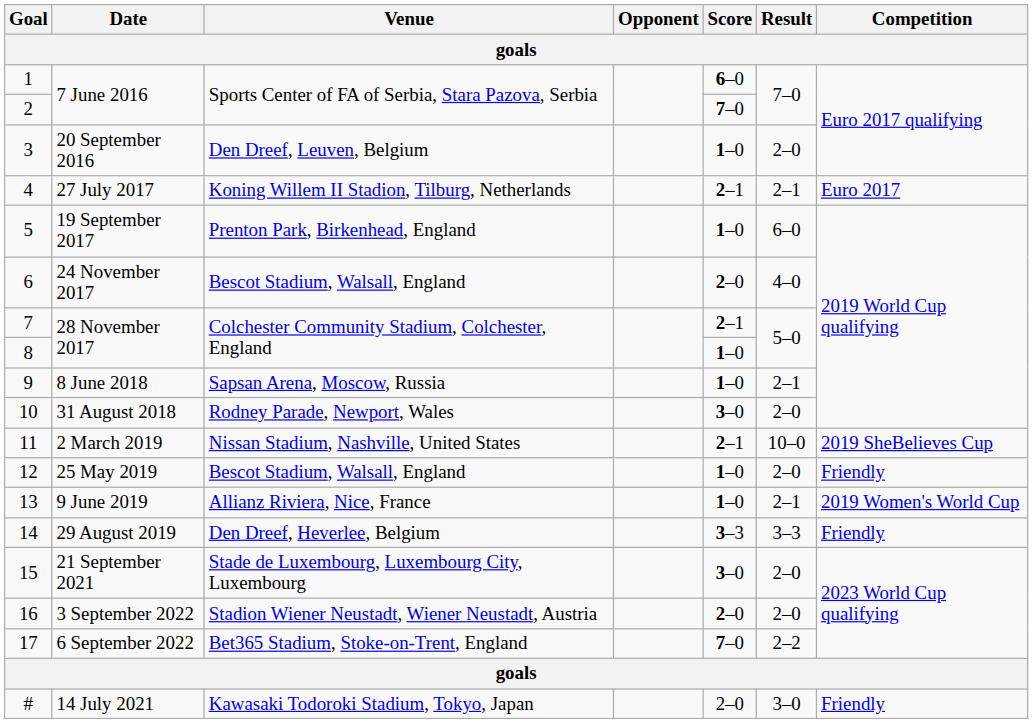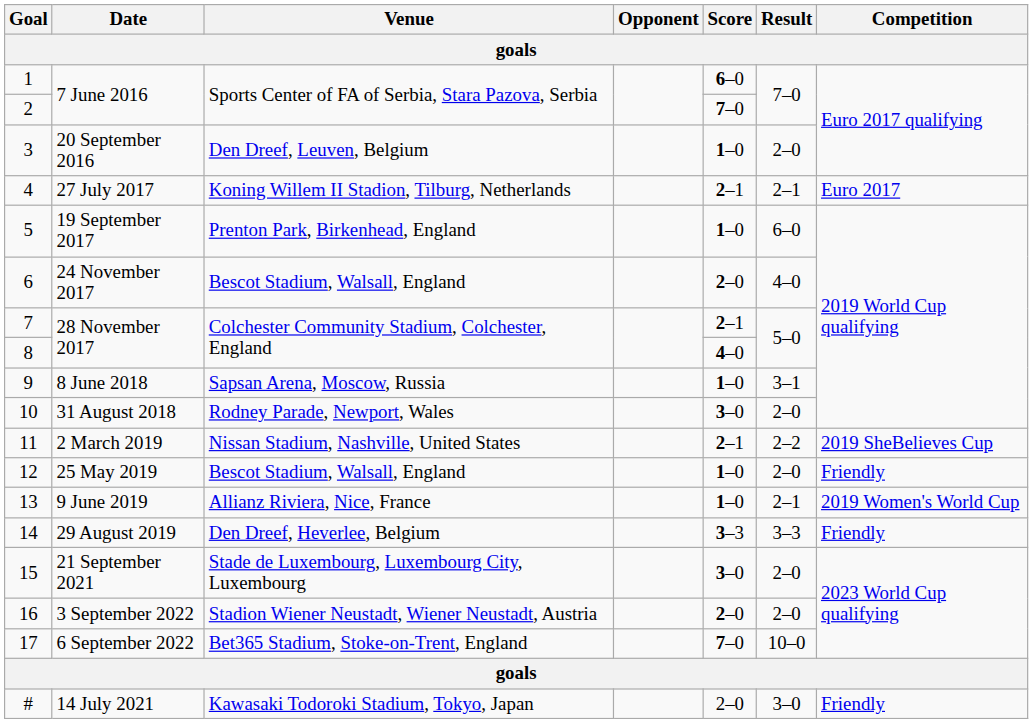(730, 352) 1–0 -> (730, 352) 4–0
(787, 382) 2–1 -> (787, 382) 3–1
(787, 442) 10–0 -> (787, 442) 2–2
(787, 643) 2–2 -> (787, 643) 10–0
